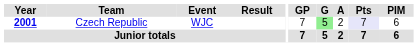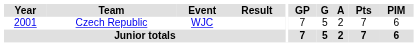(25, 23) bold -> (25, 23) normal
(325, 23) lightgreen background -> (325, 23) no background
(364, 23) lavender background -> (364, 23) no background
